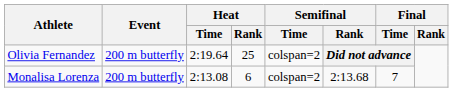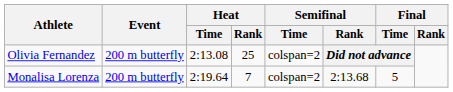(209, 56) 2:19.64 -> (209, 56) 2:13.08
(209, 76) 2:13.08 -> (209, 76) 2:19.64
(248, 76) 6 -> (248, 76) 7
(395, 76) 7 -> (395, 76) 5
